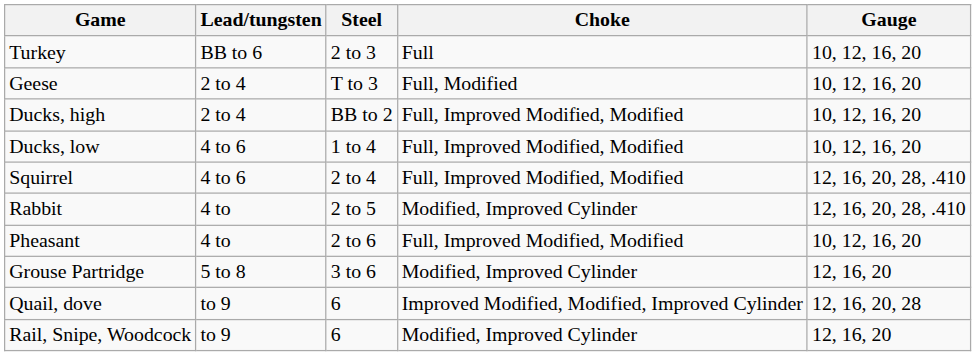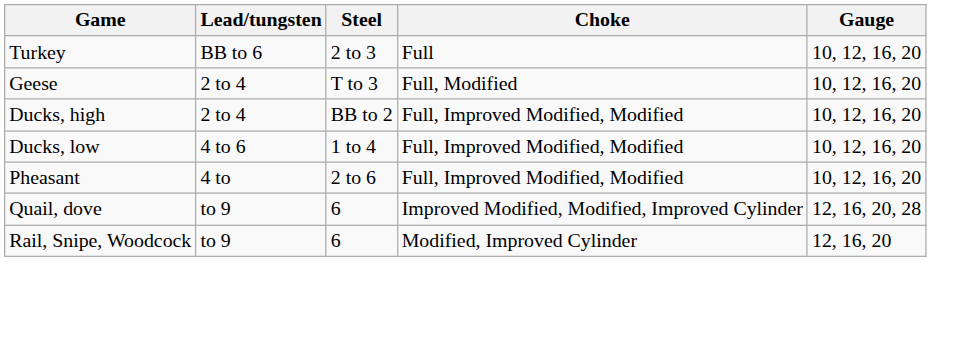- row: (41, 177)
- row: (36, 209)
- row: (77, 271)
